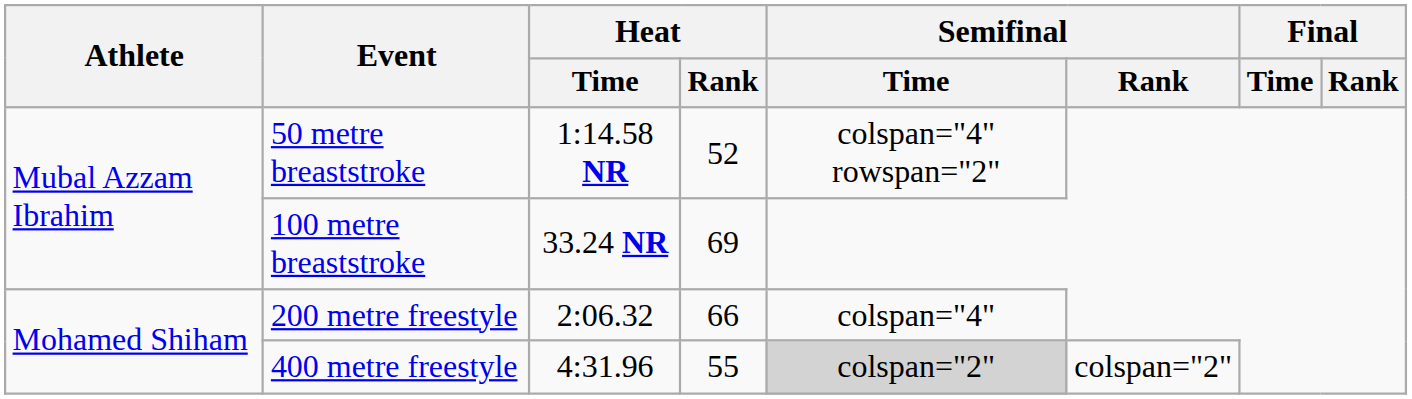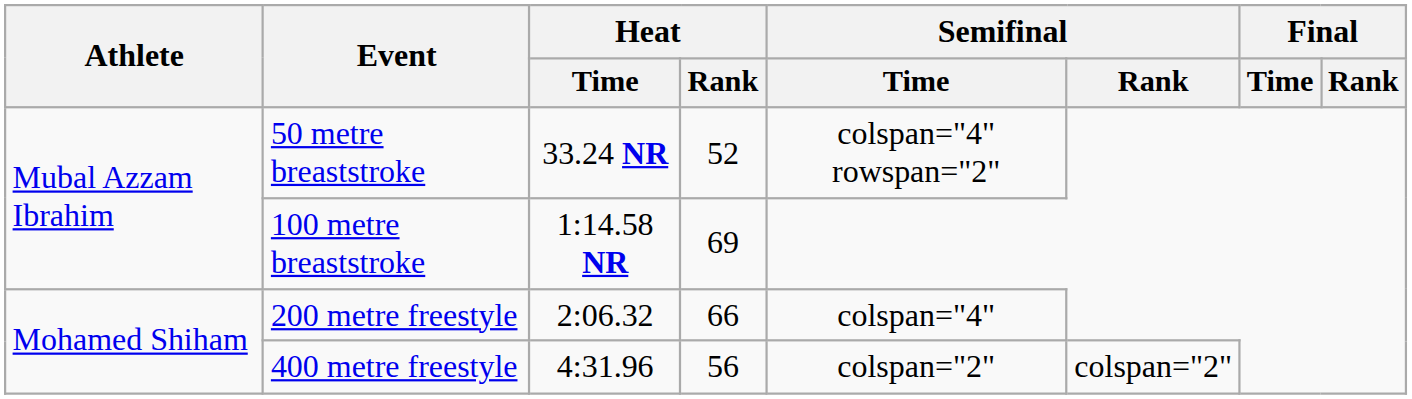(605, 152) 1:14.58 NR -> (605, 152) 33.24 NR
(605, 243) 33.24 NR -> (605, 243) 1:14.58 NR
(723, 367) 55 -> (723, 367) 56
(916, 367) lightgrey background -> (916, 367) no background
